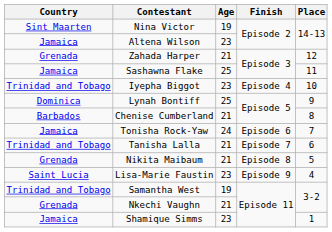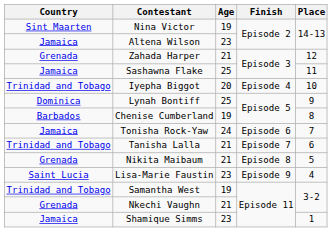(226, 86) 23 -> (226, 86) 20
(226, 116) 21 -> (226, 116) 19
